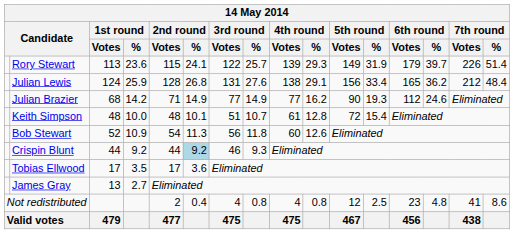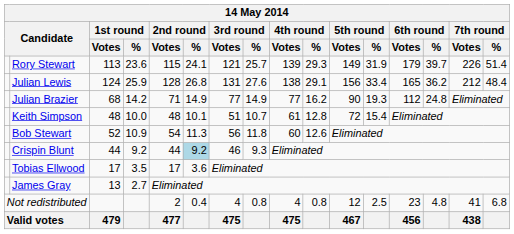(231, 64) 122 -> (231, 64) 121
(436, 99) 24.6 -> (436, 99) 24.8
(499, 202) 8.6 -> (499, 202) 6.8
